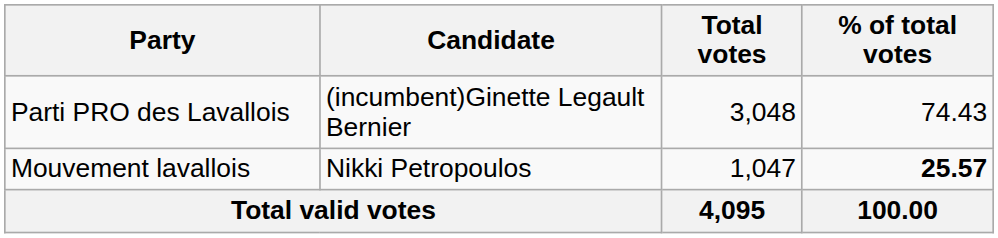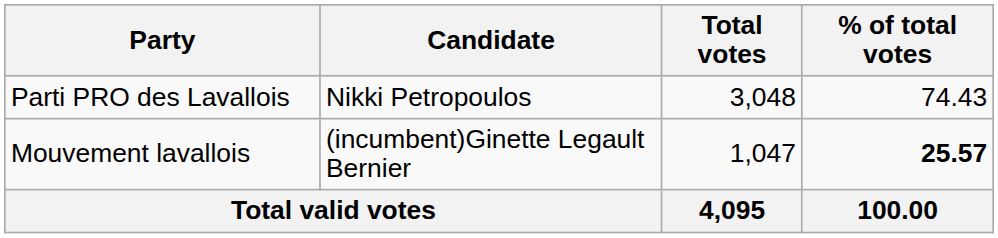(485, 111) (incumbent)Ginette Legault Bernier -> (429, 97) Nikki Petropoulos
(429, 168) Nikki Petropoulos -> (485, 153) (incumbent)Ginette Legault Bernier
